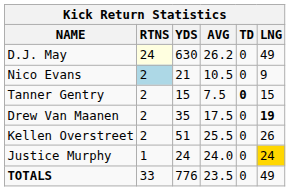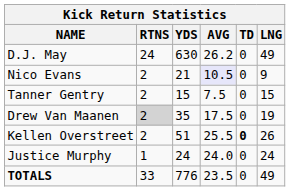(147, 55) lightyellow background -> (147, 55) no background
(143, 75) lightblue background -> (143, 75) no background
(218, 75) no background -> (218, 75) lavender background
(243, 95) bold -> (243, 95) normal
(143, 115) no background -> (143, 115) lightgrey background
(267, 115) bold -> (267, 115) normal
(243, 135) normal -> (243, 135) bold
(267, 155) gold background -> (267, 155) no background
